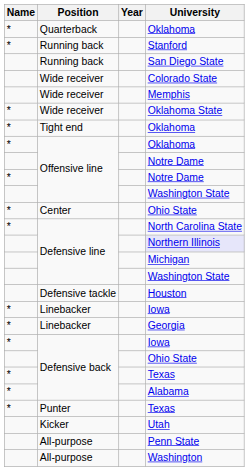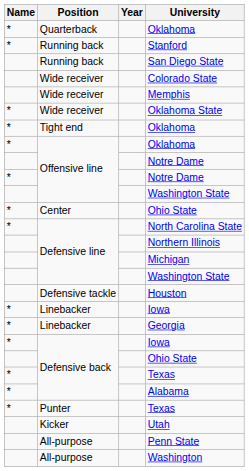(184, 243) lavender background -> (184, 243) no background
